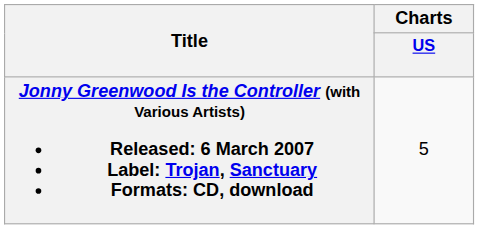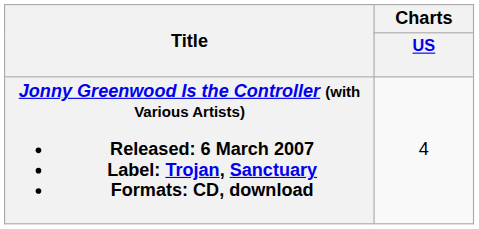(424, 150) 5 -> (424, 150) 4
